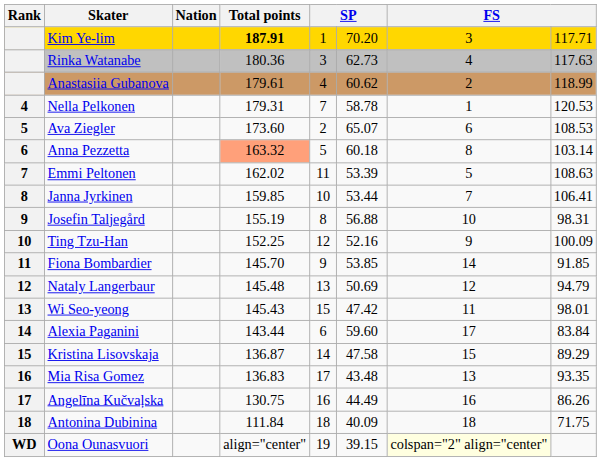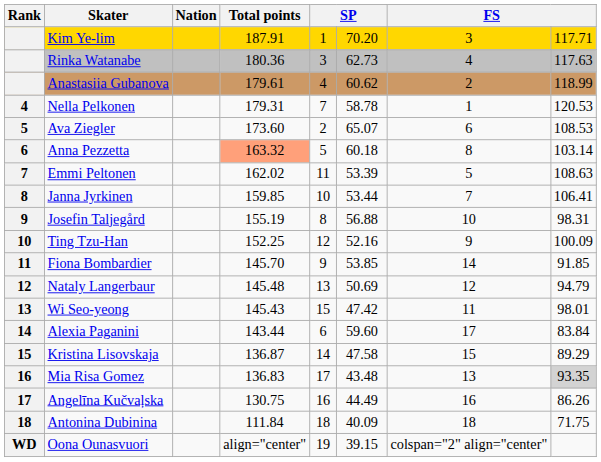(265, 38) bold -> (265, 38) normal
(573, 377) no background -> (573, 377) lightgrey background
(469, 444) lightyellow background -> (469, 444) no background
